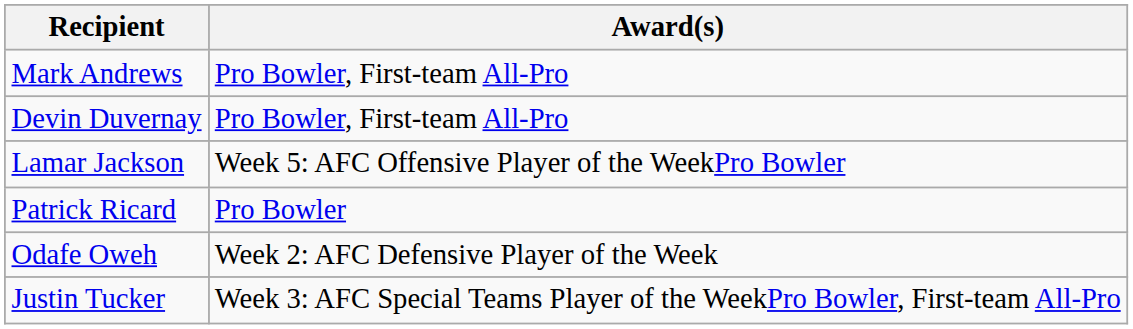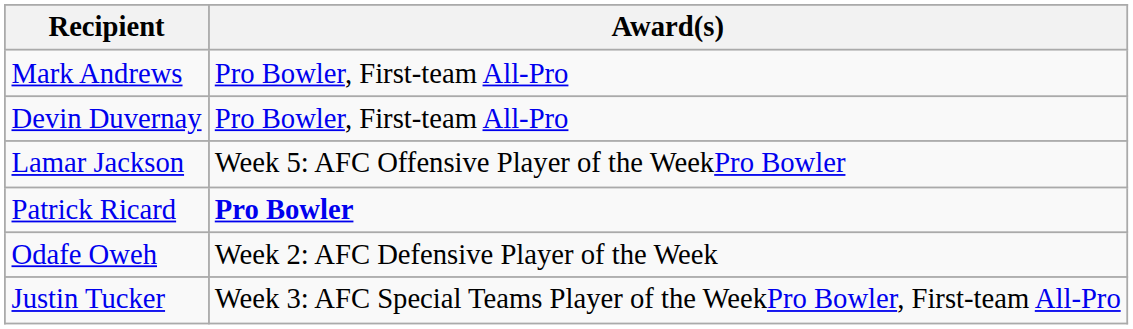(280, 208) normal -> (284, 208) bold
